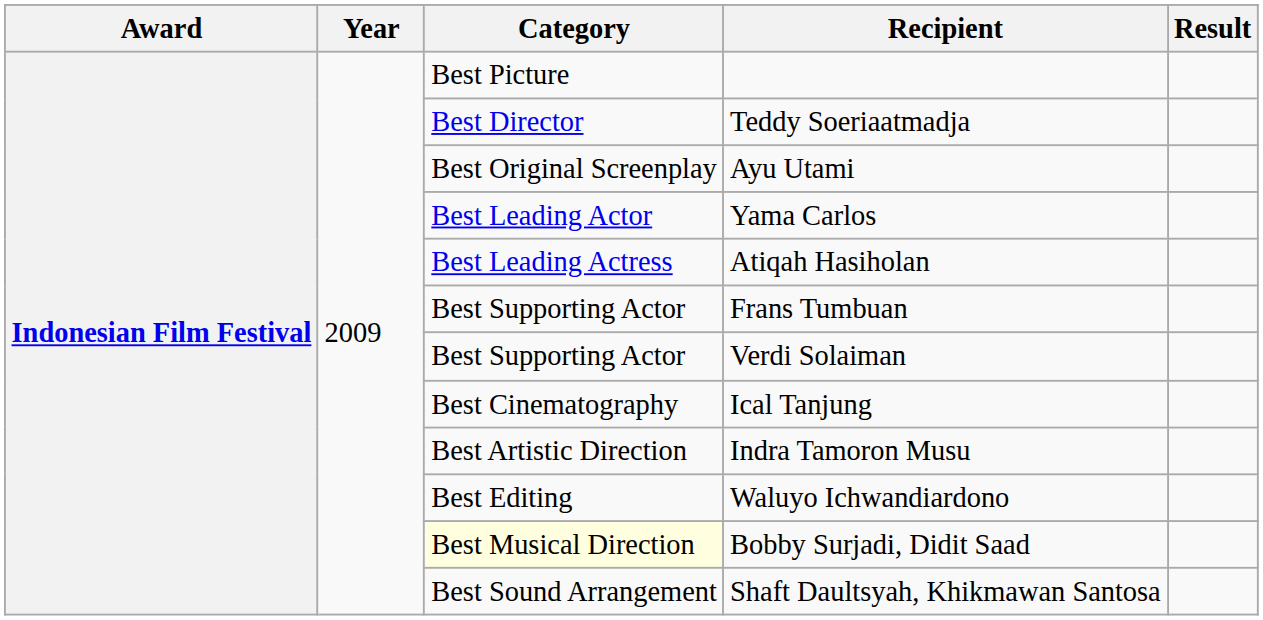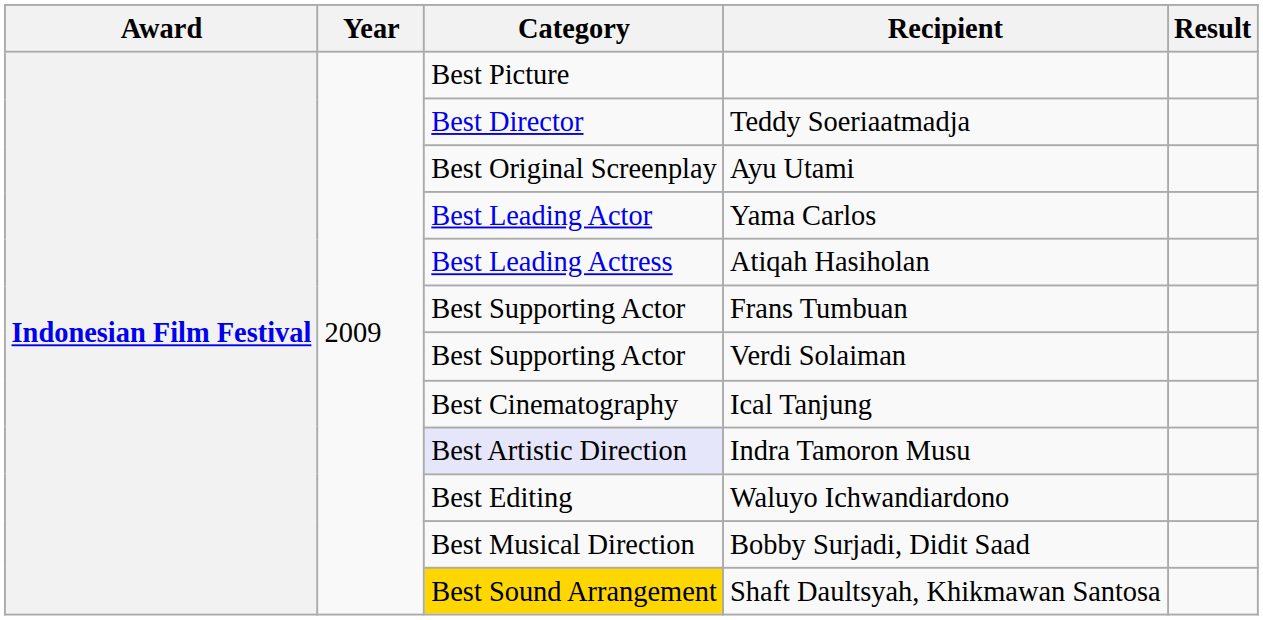(559, 449) no background -> (559, 449) lavender background
(563, 543) lightyellow background -> (563, 543) no background
(574, 590) no background -> (574, 590) gold background
